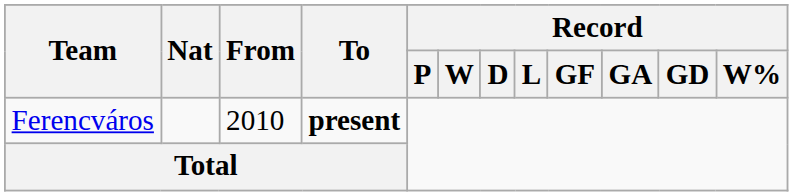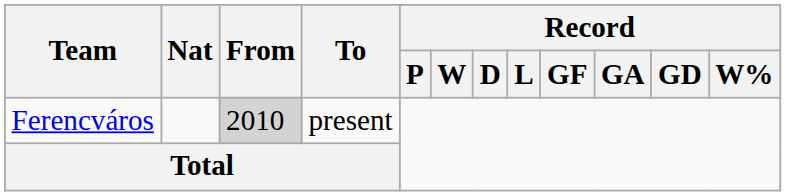(255, 119) no background -> (255, 119) lightgrey background
(354, 119) bold -> (351, 119) normal
